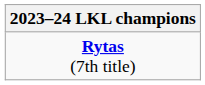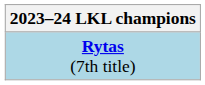(103, 55) no background -> (103, 55) lightblue background
